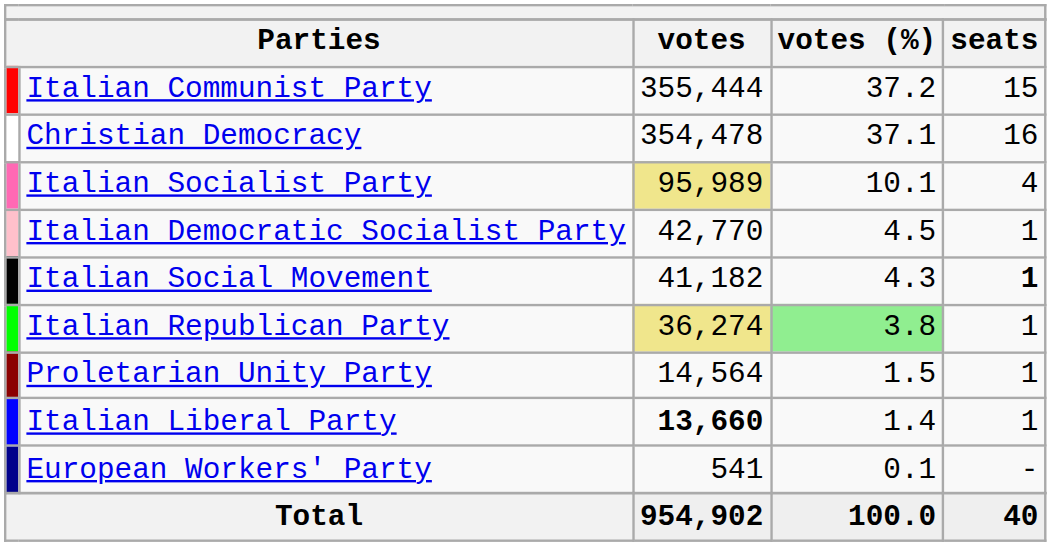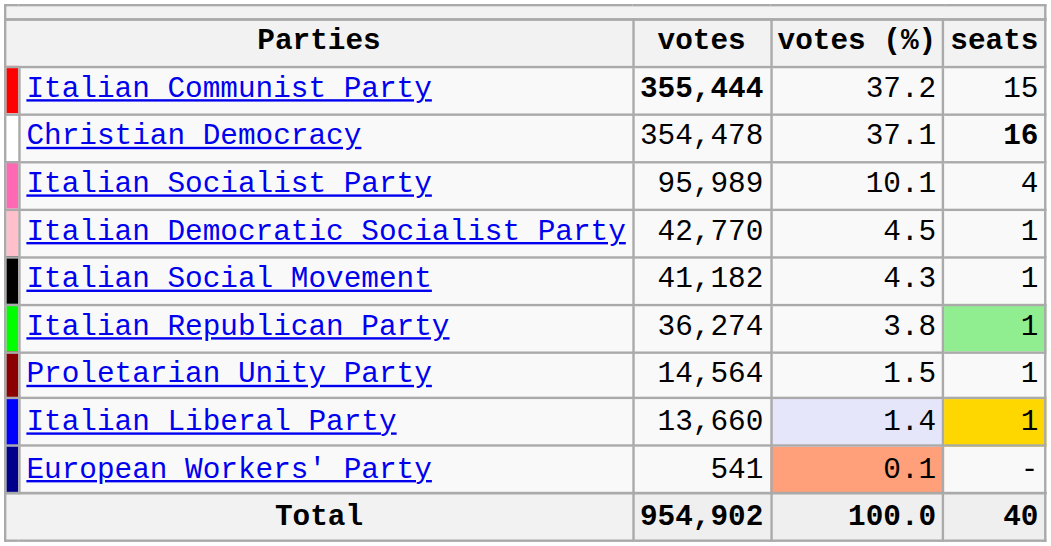(702, 91) normal -> (702, 91) bold
(1021, 138) normal -> (1021, 138) bold
(710, 186) khaki background -> (710, 186) no background
(1030, 281) bold -> (1030, 281) normal
(710, 328) khaki background -> (710, 328) no background
(910, 328) lightgreen background -> (910, 328) no background
(1030, 328) no background -> (1030, 328) lightgreen background
(710, 423) bold -> (710, 423) normal
(910, 423) no background -> (910, 423) lavender background
(1030, 423) no background -> (1030, 423) gold background
(910, 470) no background -> (910, 470) lightsalmon background
